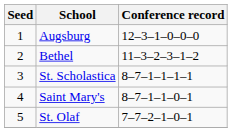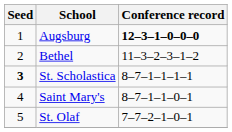(160, 35) normal -> (160, 35) bold
(20, 76) normal -> (20, 76) bold
